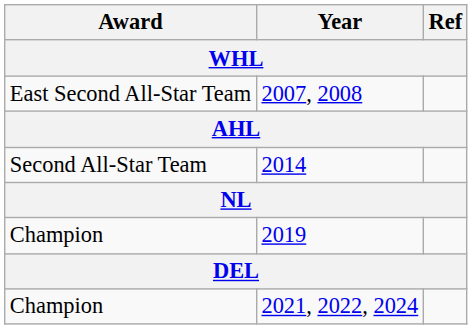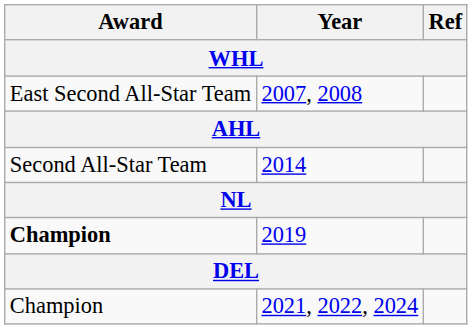(57, 235) normal -> (60, 235) bold
